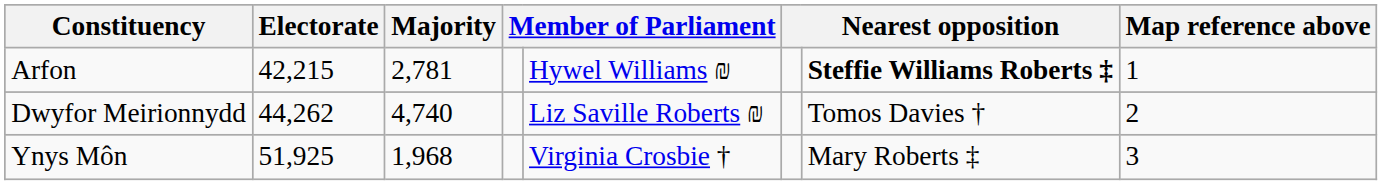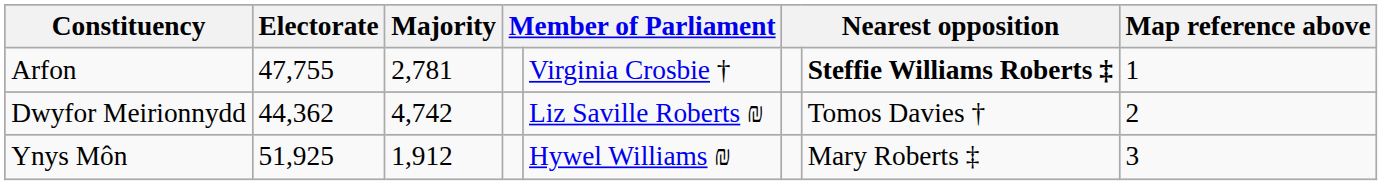(296, 69) 42,215 -> (296, 69) 47,755
(630, 69) Hywel Williams ₪ -> (630, 69) Virginia Crosbie †
(296, 112) 44,262 -> (296, 112) 44,362
(422, 112) 4,740 -> (422, 112) 4,742
(422, 156) 1,968 -> (422, 156) 1,912
(630, 156) Virginia Crosbie † -> (630, 156) Hywel Williams ₪
